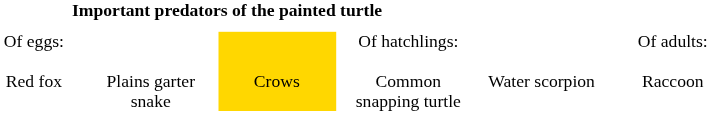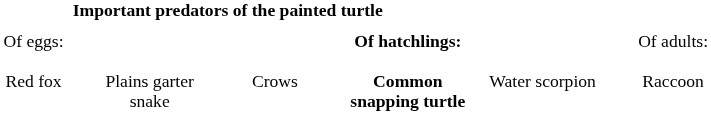(277, 81) gold background -> (275, 81) no background
(408, 71) normal -> (408, 71) bold
